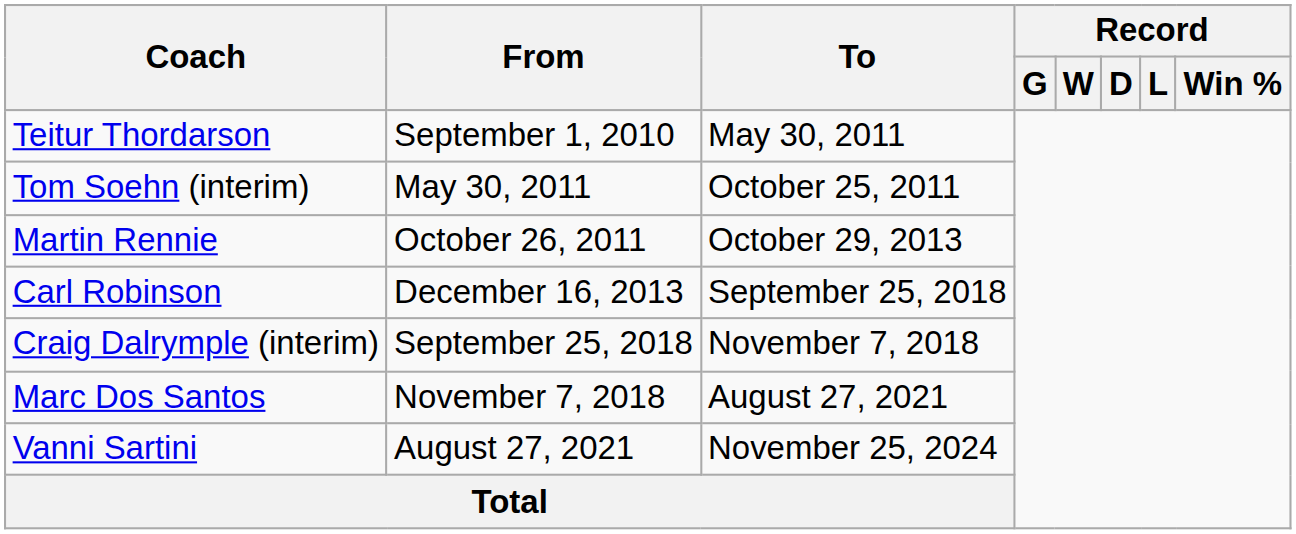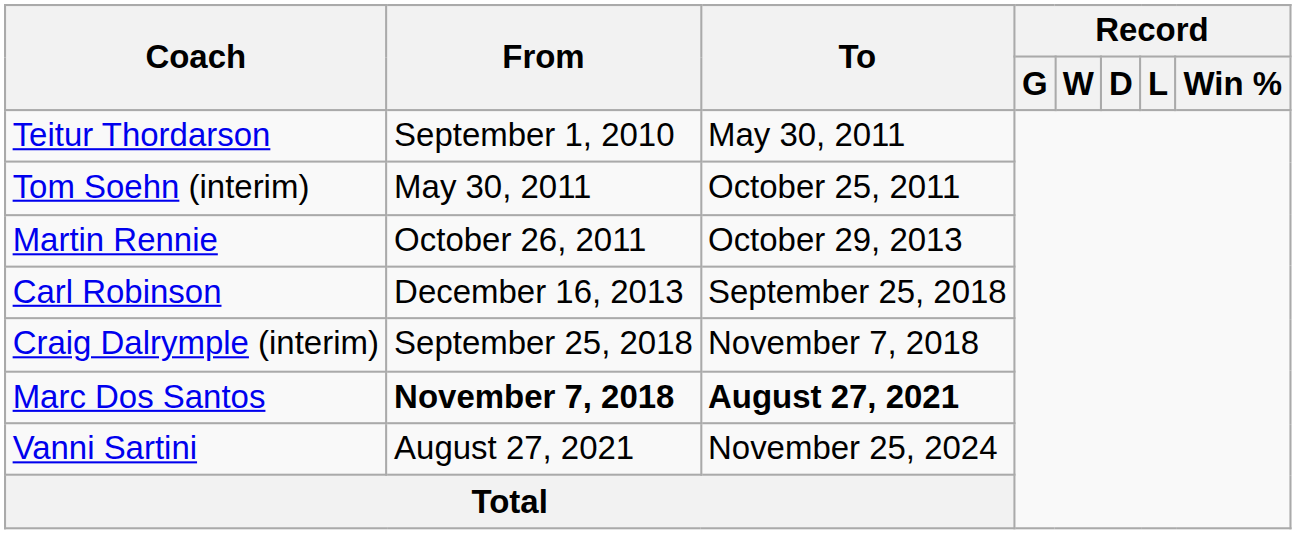(530, 396) normal -> (534, 396) bold
(828, 396) normal -> (833, 396) bold
